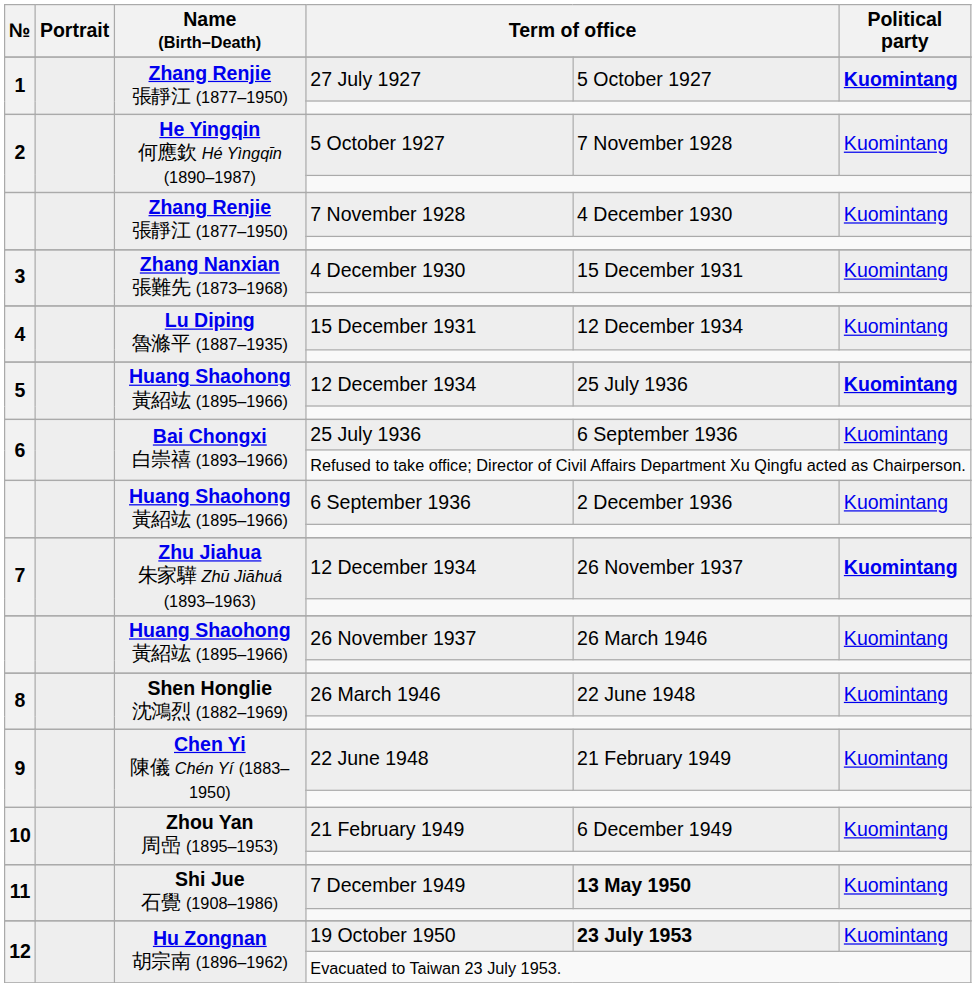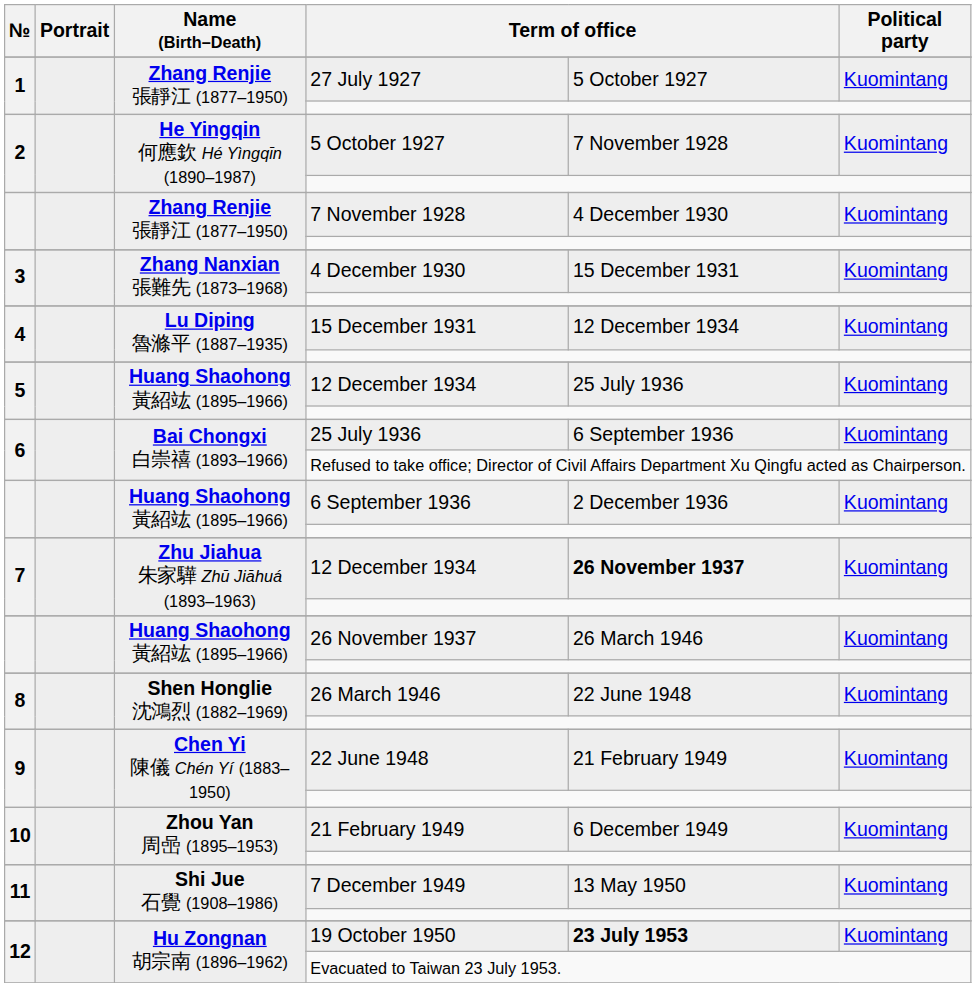(901, 79) bold -> (896, 79) normal
(901, 384) bold -> (896, 384) normal
(660, 567) normal -> (659, 567) bold
(901, 567) bold -> (896, 567) normal
(634, 886) bold -> (629, 886) normal
